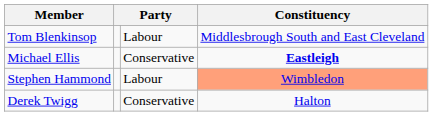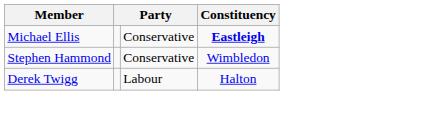- row: (52, 36)
(143, 79) Labour -> (159, 57) Conservative
(312, 79) lightsalmon background -> (238, 57) no background
(159, 100) Conservative -> (143, 79) Labour
